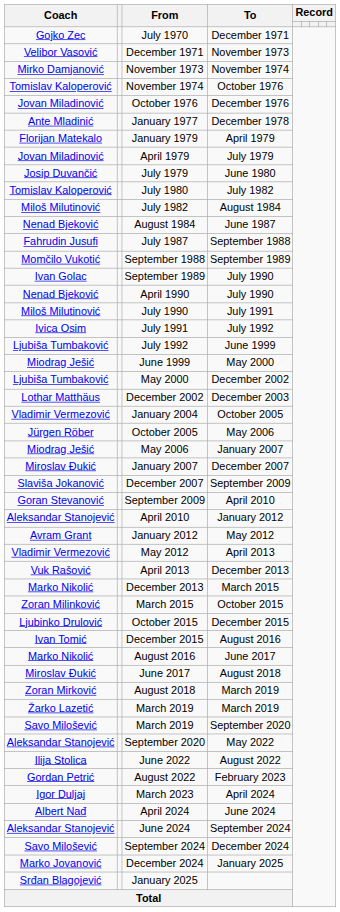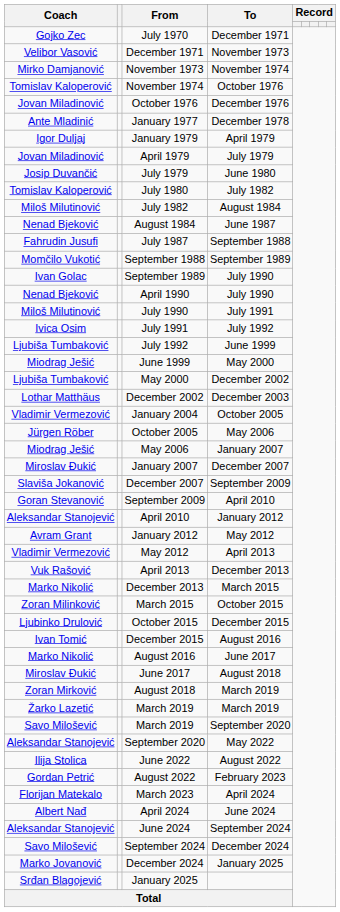(61, 138) Florijan Matekalo -> (61, 138) Igor Duljaj
(61, 794) Igor Duljaj -> (61, 794) Florijan Matekalo
